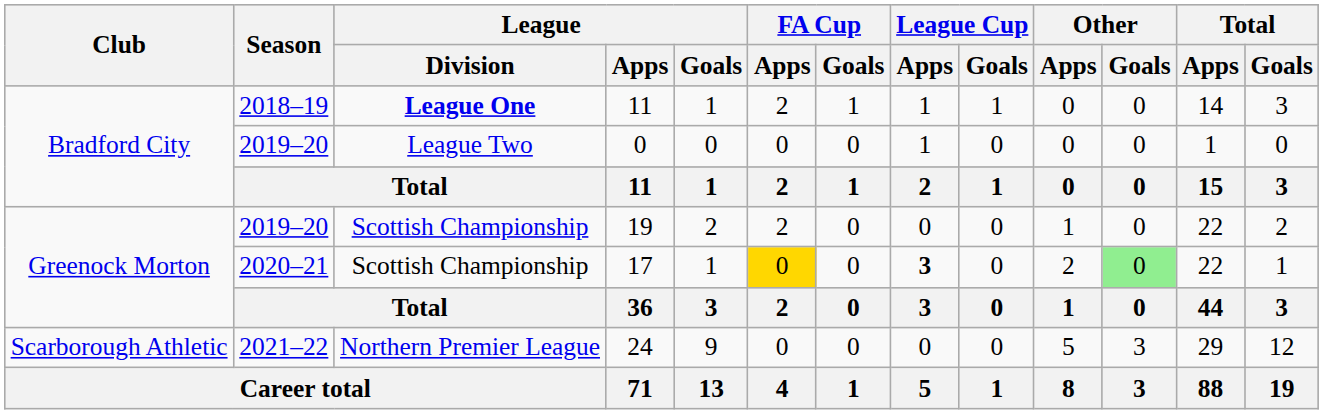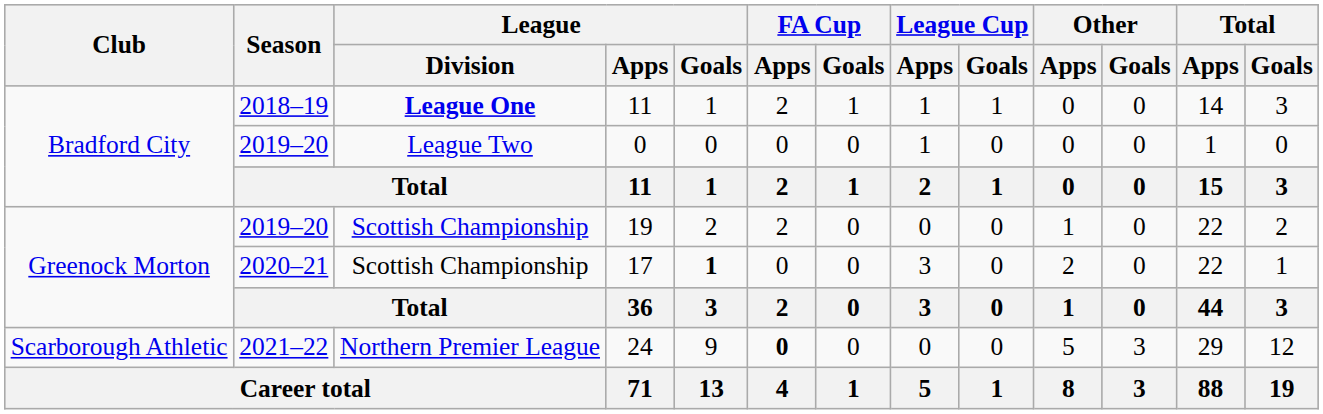(711, 266) normal -> (711, 266) bold
(782, 266) gold background -> (782, 266) no background
(925, 266) bold -> (925, 266) normal
(1139, 266) lightgreen background -> (1139, 266) no background
(782, 347) normal -> (782, 347) bold
